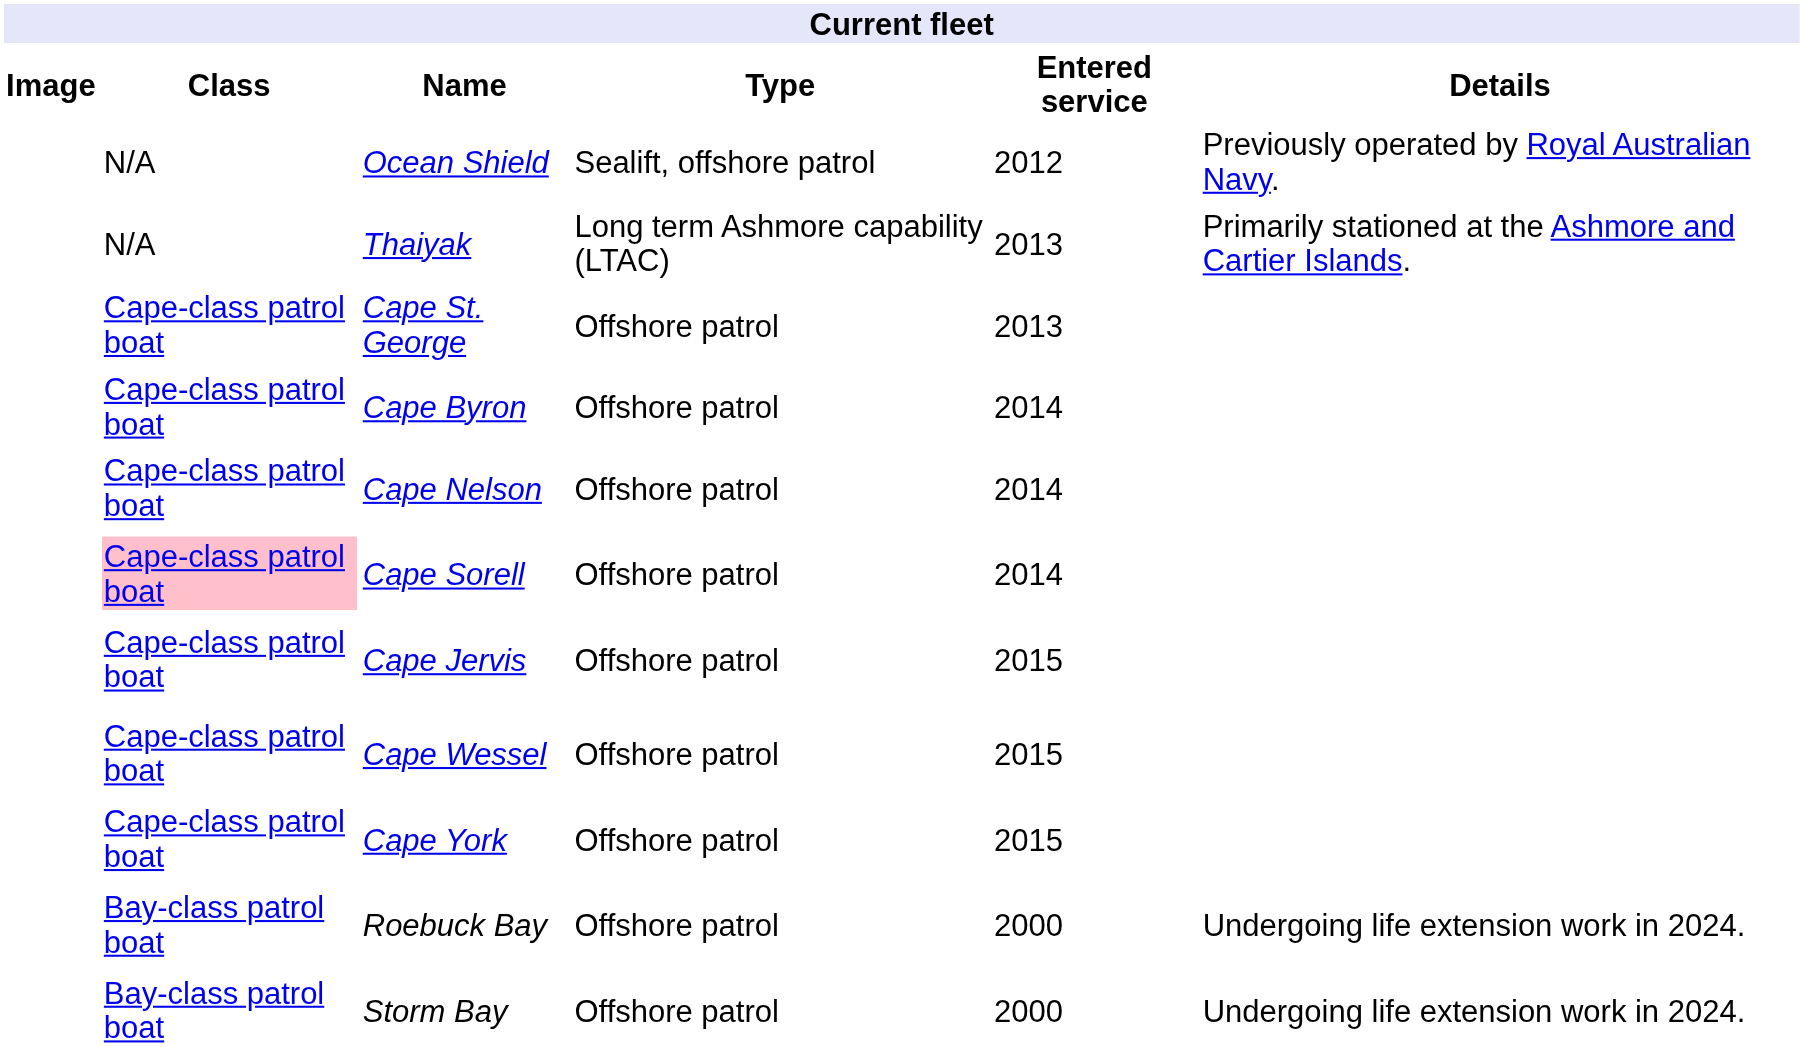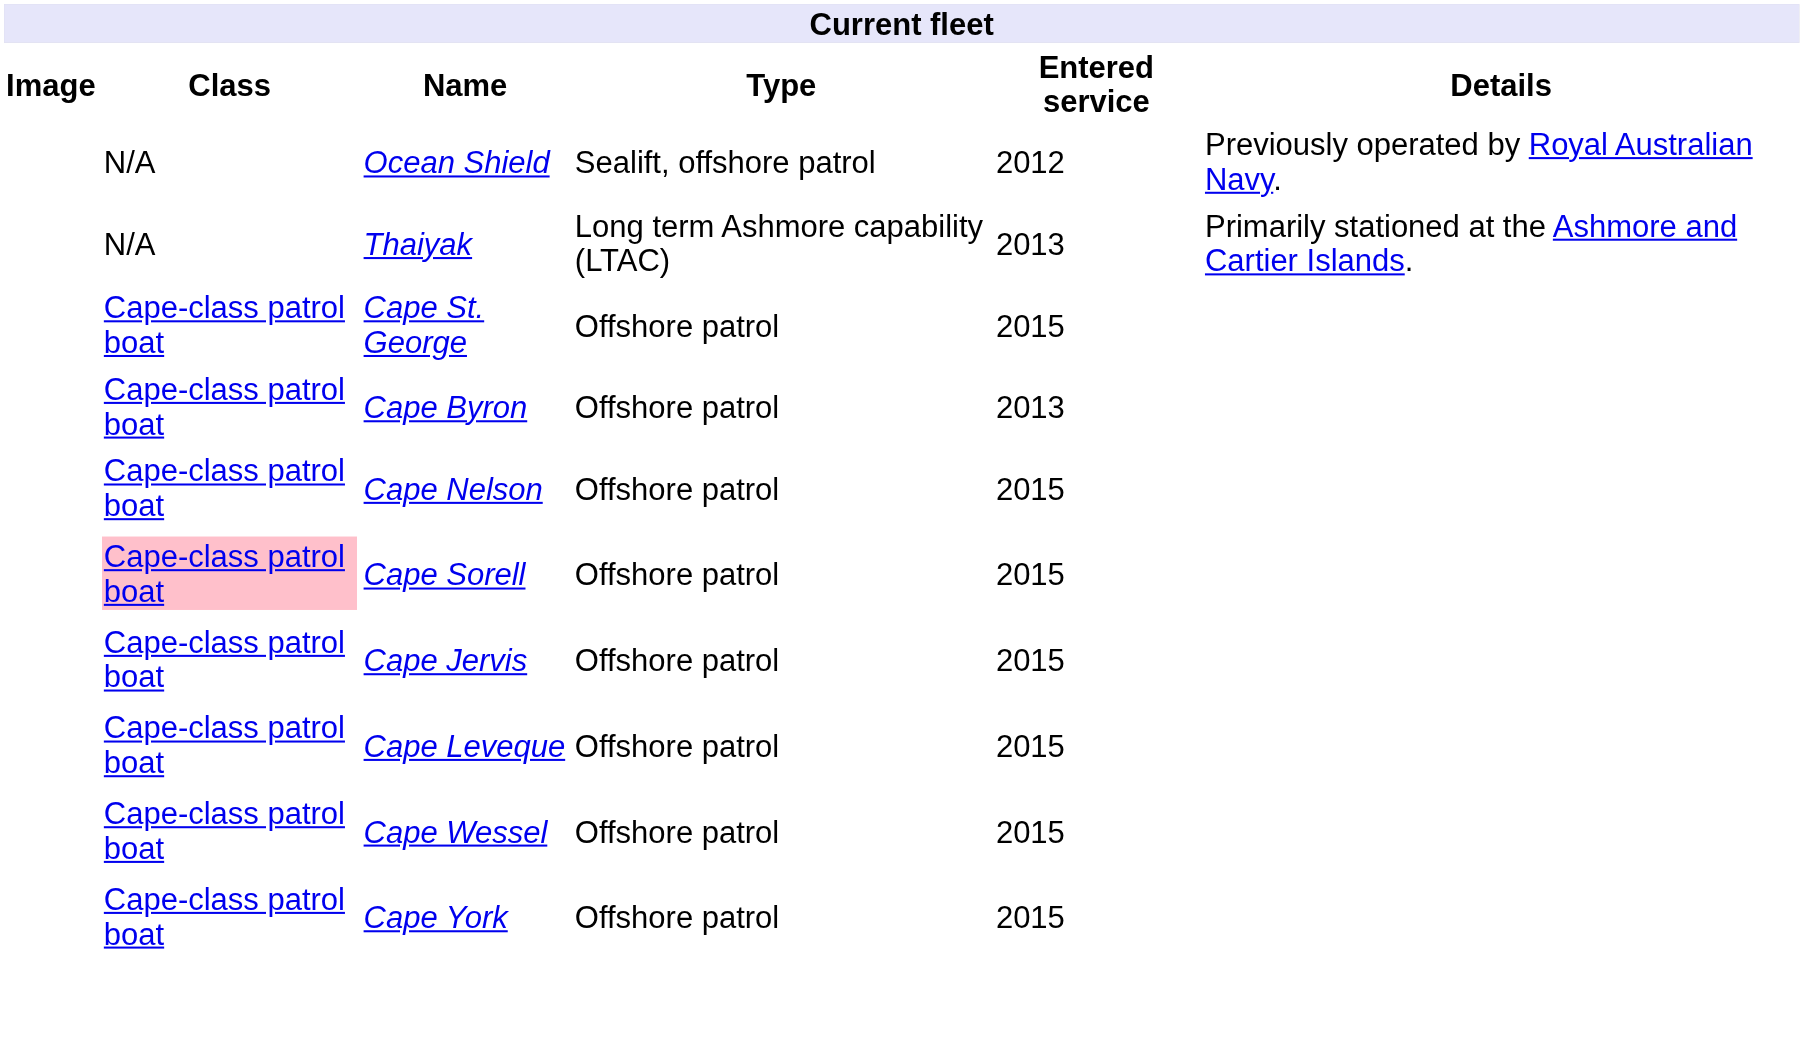(1029, 324) 2013 -> (1030, 324) 2015
(1029, 406) 2014 -> (1030, 406) 2013
(1029, 488) 2014 -> (1030, 488) 2015
(1029, 573) 2014 -> (1030, 573) 2015
+ row: (464, 745)
- row: (455, 924)
- row: (435, 1010)
